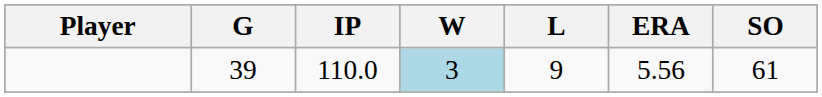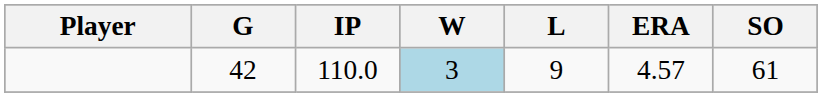(243, 69) 39 -> (243, 69) 42
(661, 69) 5.56 -> (661, 69) 4.57
